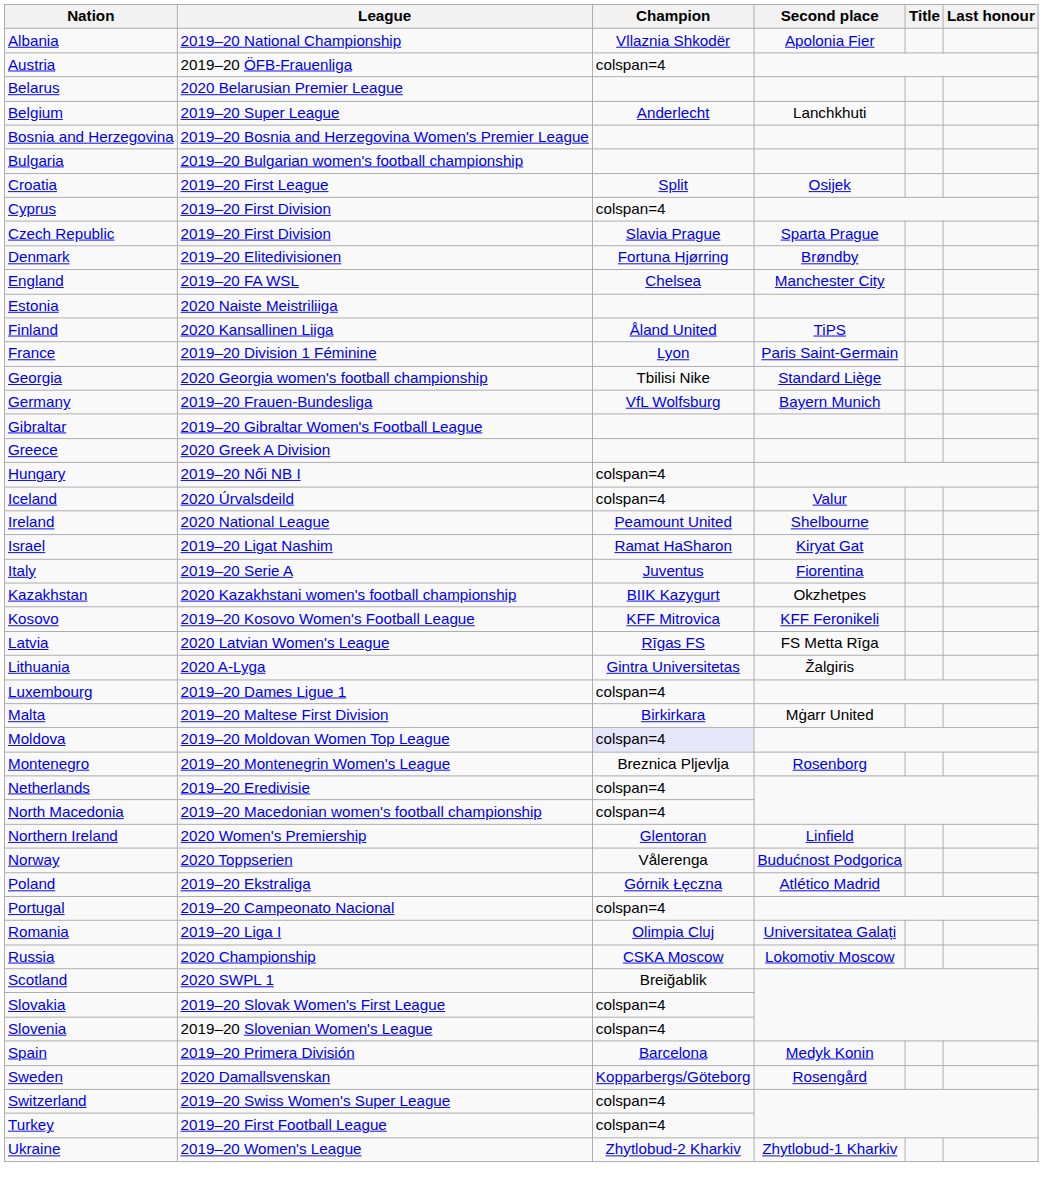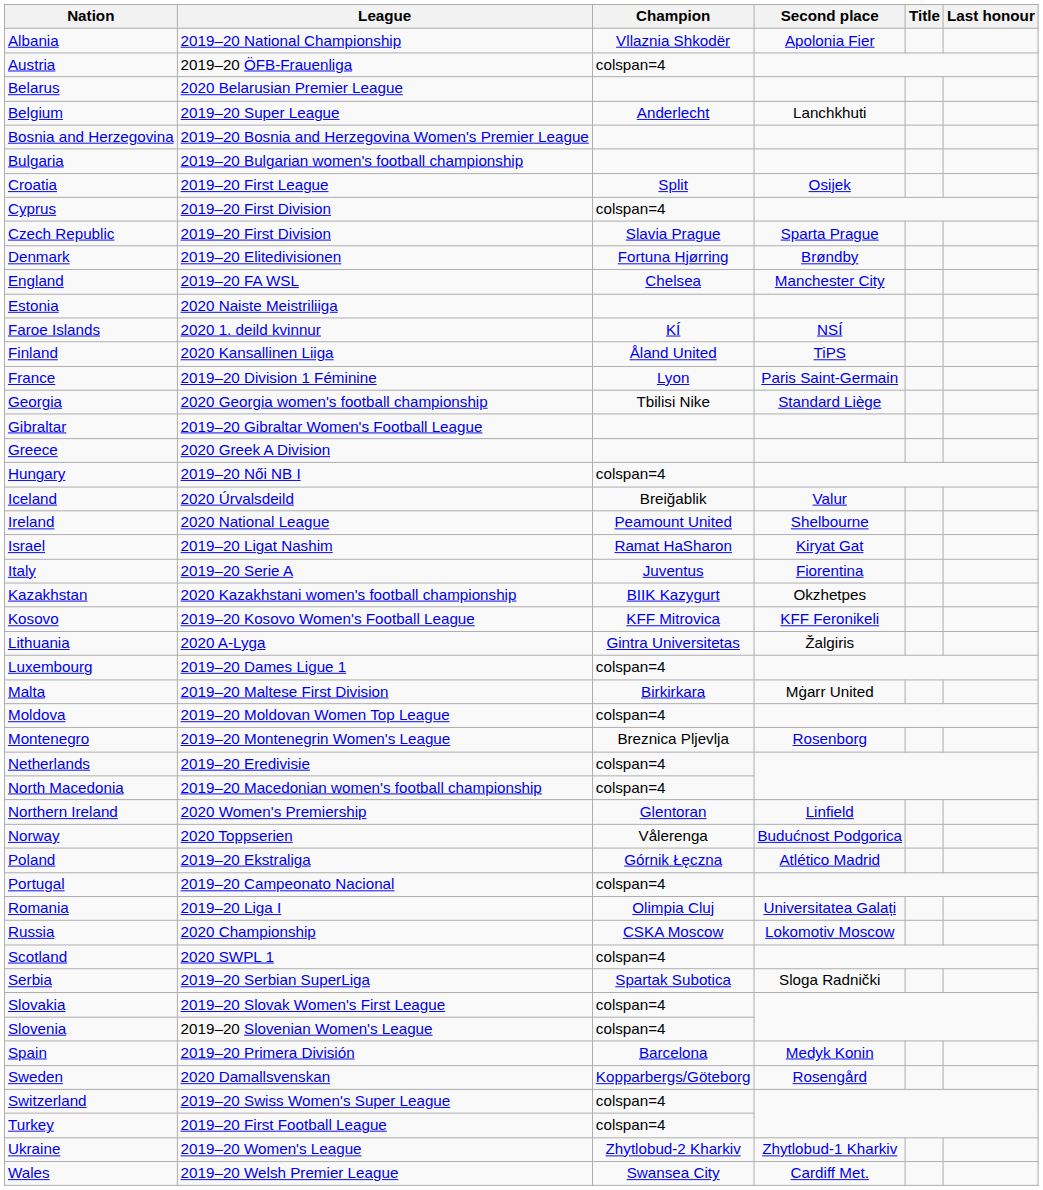+ row: (54, 329)
- row: (39, 402)
(631, 498) colspan=4 -> (673, 498) Breiğablik
- row: (28, 643)
(631, 739) lavender background -> (631, 715) no background
(673, 980) Breiğablik -> (631, 956) colspan=4
+ row: (30, 980)
+ row: (29, 1173)
